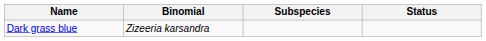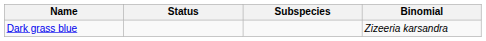columns swapped: (183, 12) <-> (422, 12)
